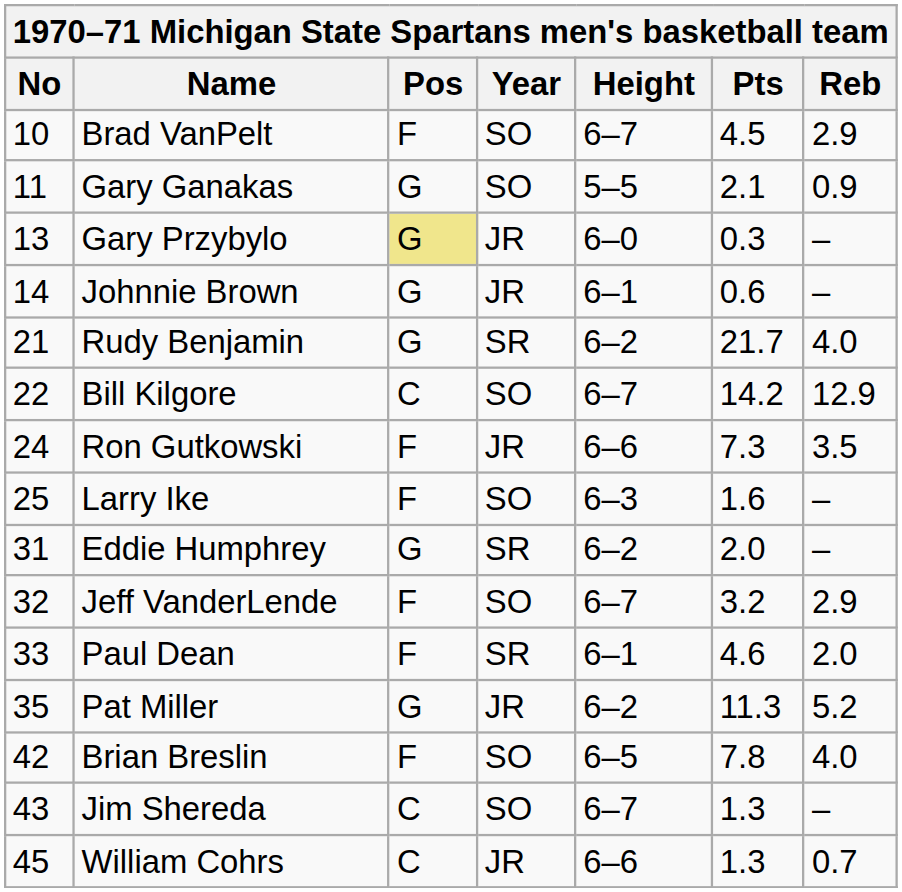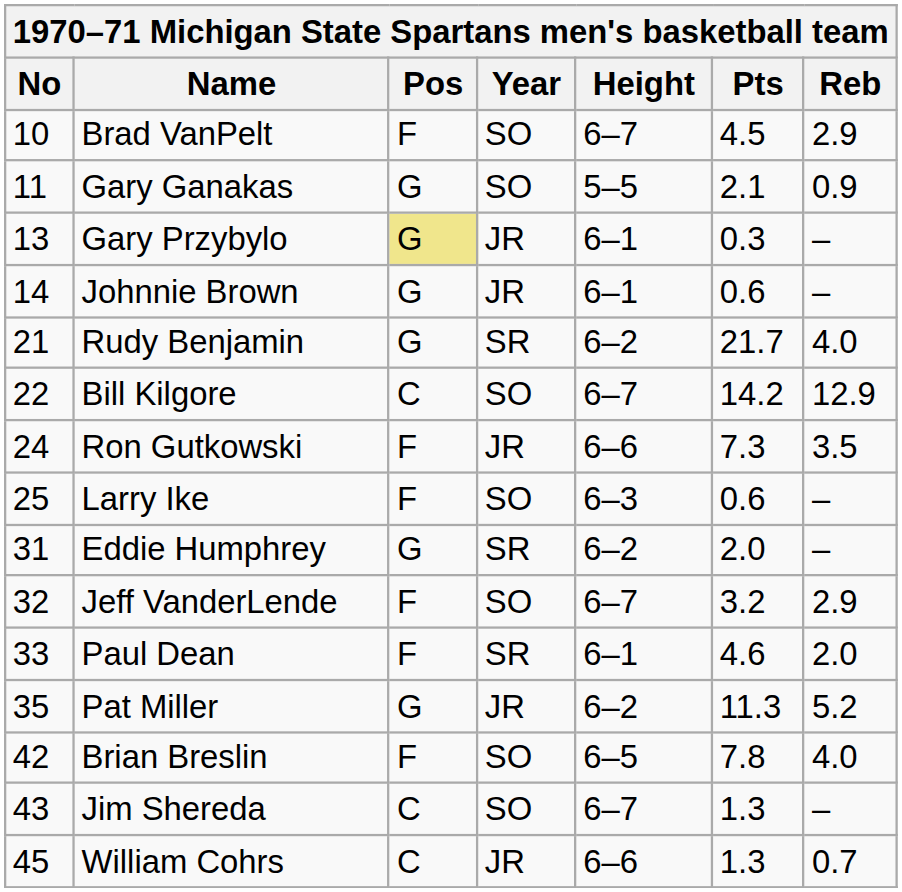(611, 239) 6–0 -> (611, 239) 6–1
(743, 498) 1.6 -> (743, 498) 0.6
